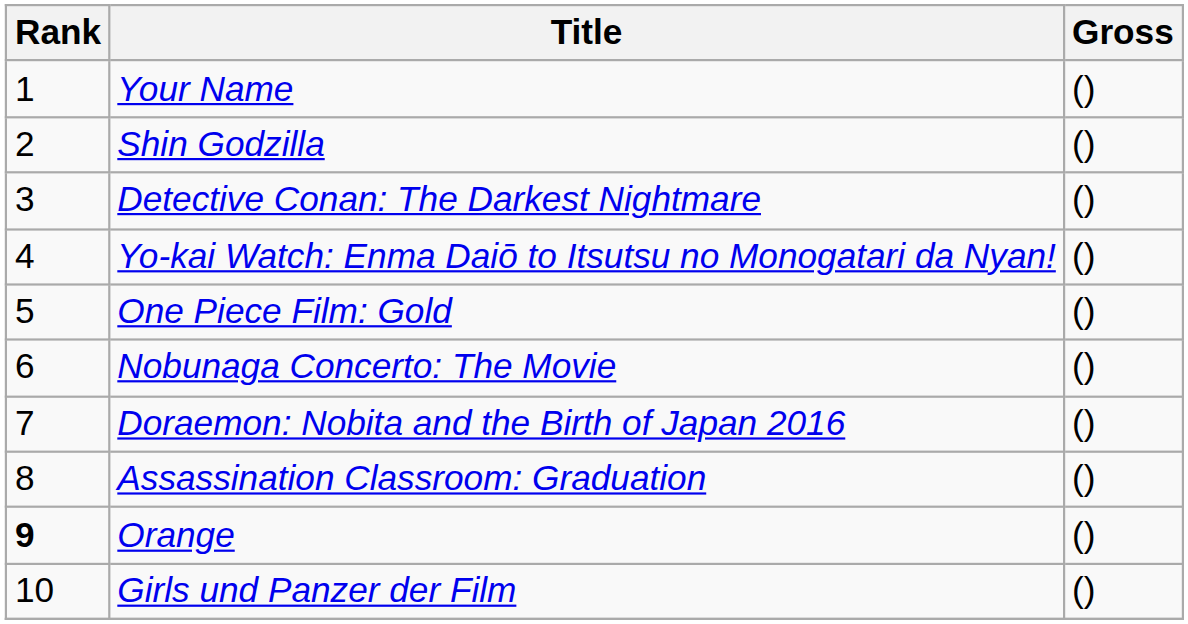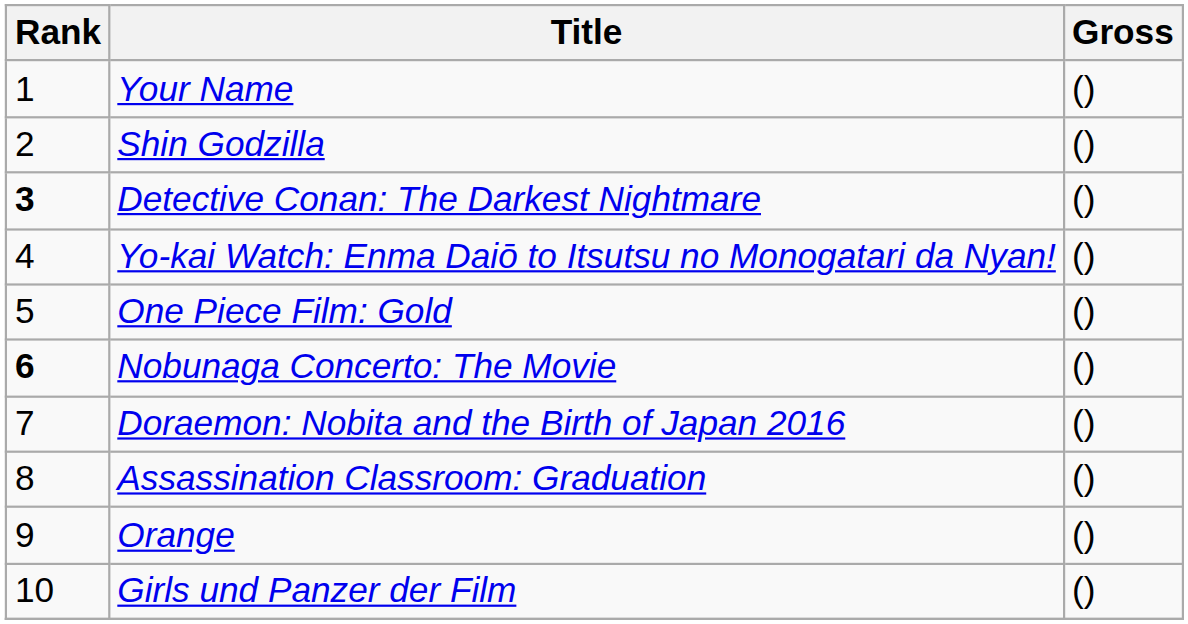(25, 199) normal -> (25, 199) bold
(25, 367) normal -> (25, 367) bold
(25, 534) bold -> (25, 534) normal
